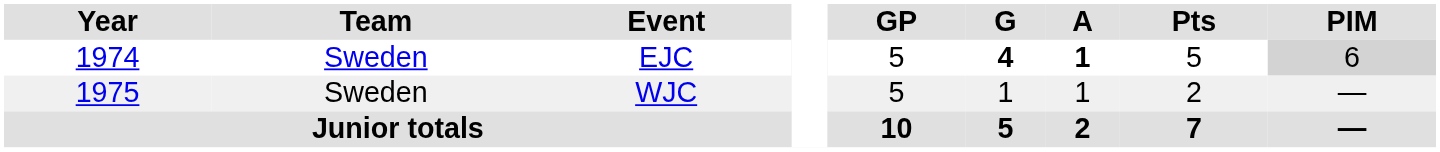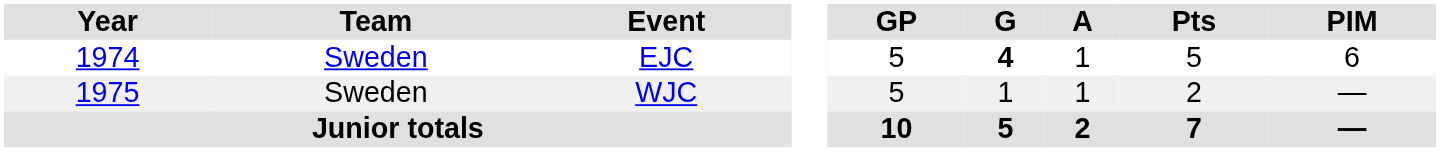(1083, 57) bold -> (1083, 57) normal
(1352, 57) lightgrey background -> (1352, 57) no background
